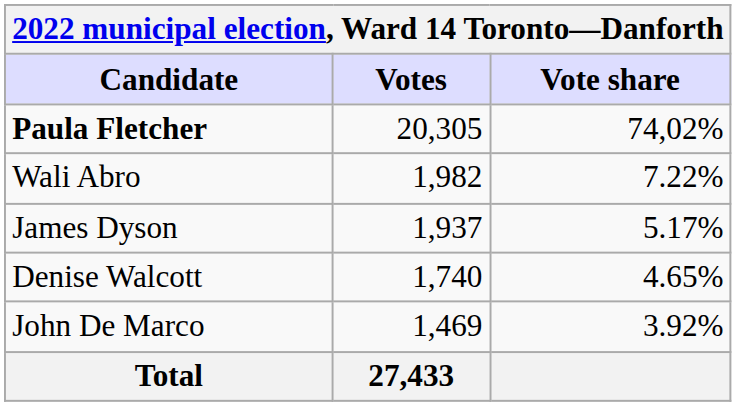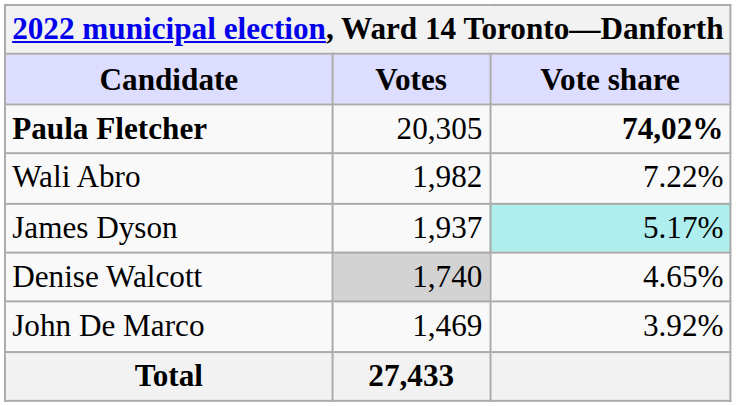(675, 128) normal -> (673, 128) bold
(683, 227) no background -> (683, 227) paleturquoise background
(447, 276) no background -> (447, 276) lightgrey background
